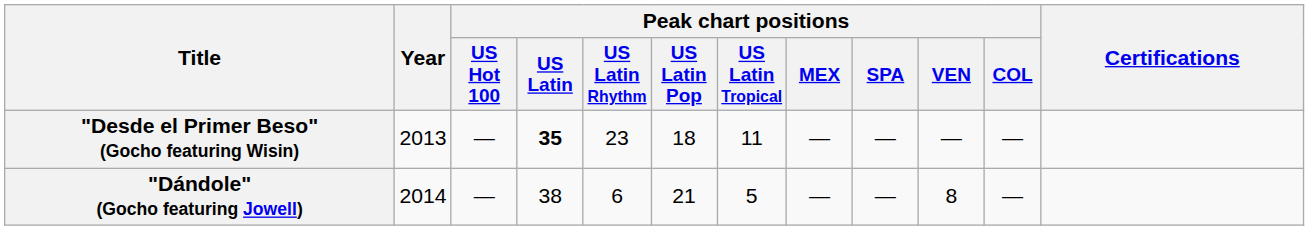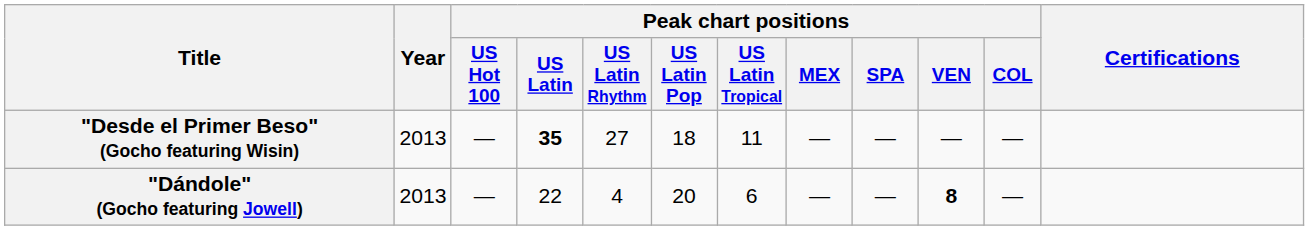(617, 138) 23 -> (617, 138) 27
(423, 196) 2014 -> (423, 196) 2013
(550, 196) 38 -> (550, 196) 22
(617, 196) 6 -> (617, 196) 4
(684, 196) 21 -> (684, 196) 20
(752, 196) 5 -> (752, 196) 6
(951, 196) normal -> (951, 196) bold
